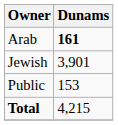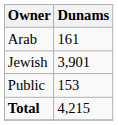(68, 39) bold -> (68, 39) normal
